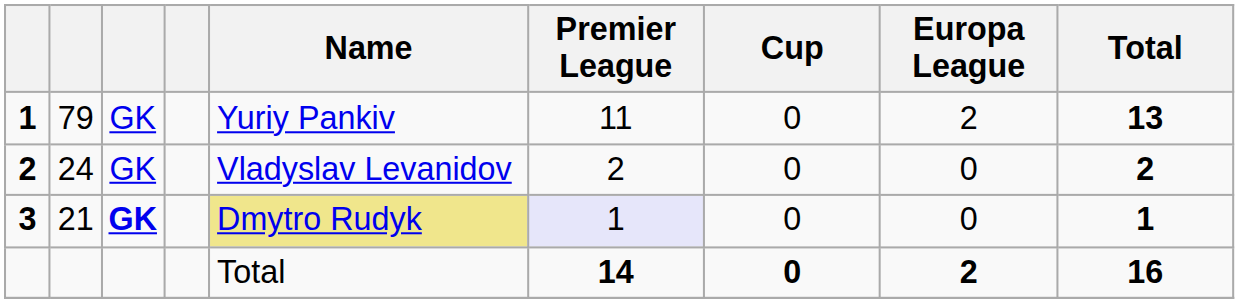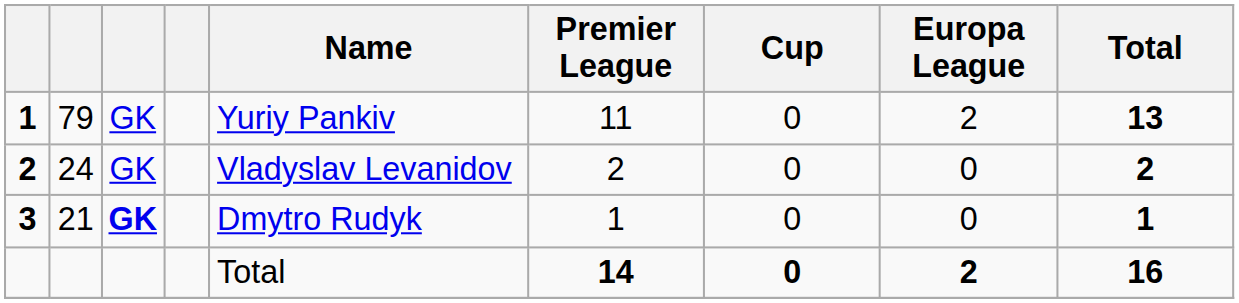(319, 220) khaki background -> (319, 220) no background
(616, 220) lavender background -> (616, 220) no background
